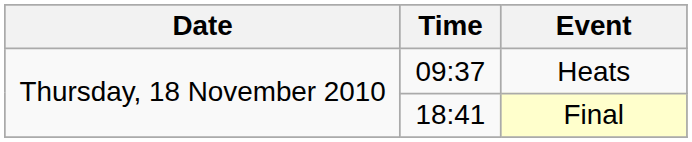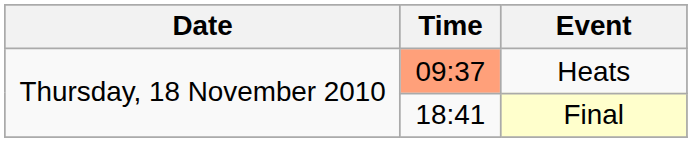(450, 70) no background -> (450, 70) lightsalmon background
